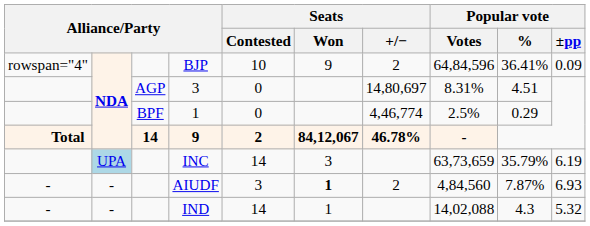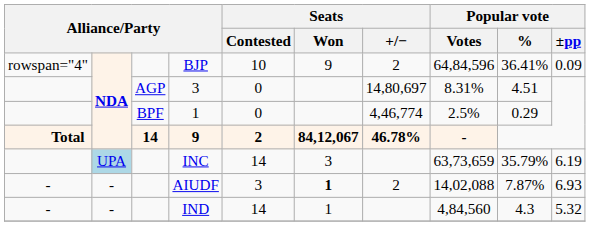(464, 185) 4,84,560 -> (464, 185) 14,02,088
(464, 209) 14,02,088 -> (464, 209) 4,84,560
